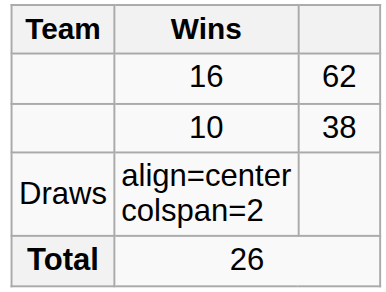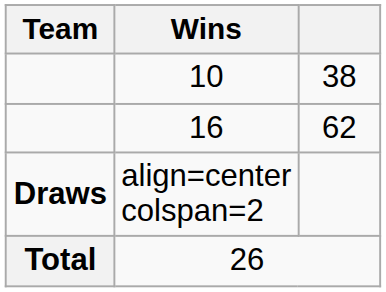rows swapped: (206, 77) <-> (206, 127)
(63, 193) normal -> (60, 193) bold
